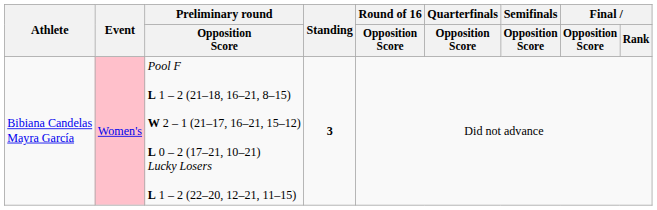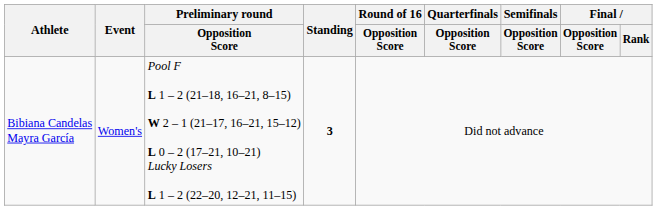(120, 131) pink background -> (120, 131) no background
